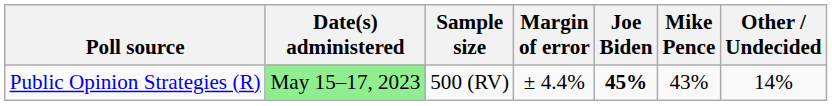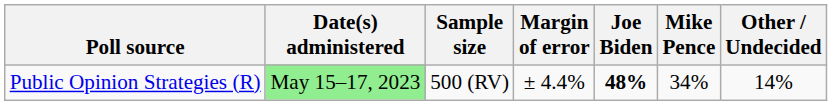(626, 82) 45% -> (626, 82) 48%
(689, 82) 43% -> (689, 82) 34%
